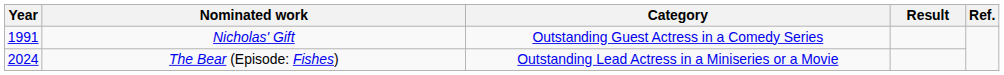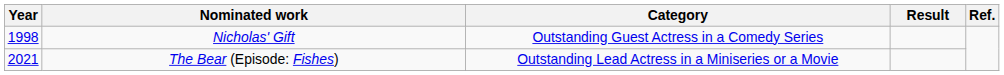(23, 37) 1991 -> (23, 37) 1998
(23, 59) 2024 -> (23, 59) 2021
